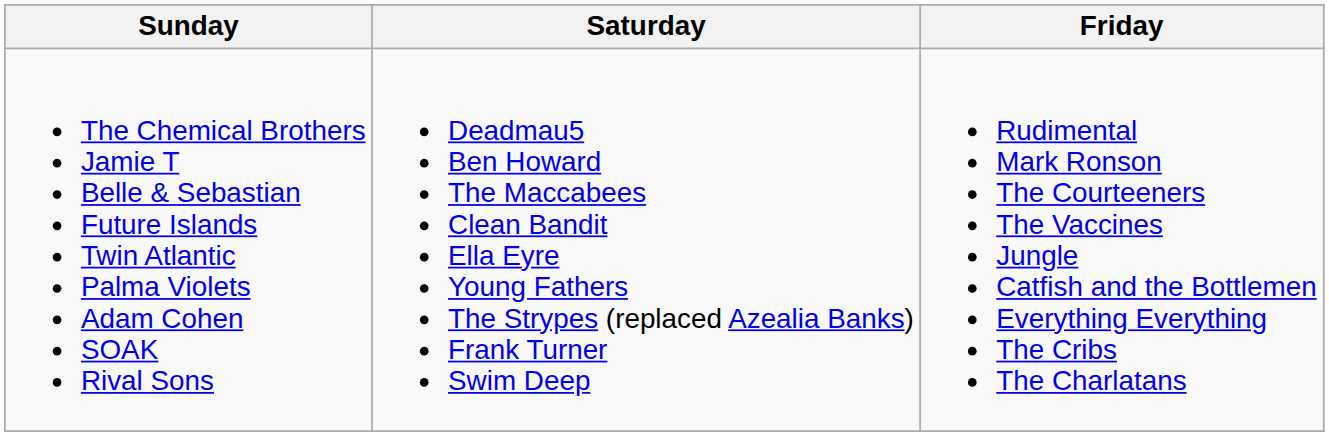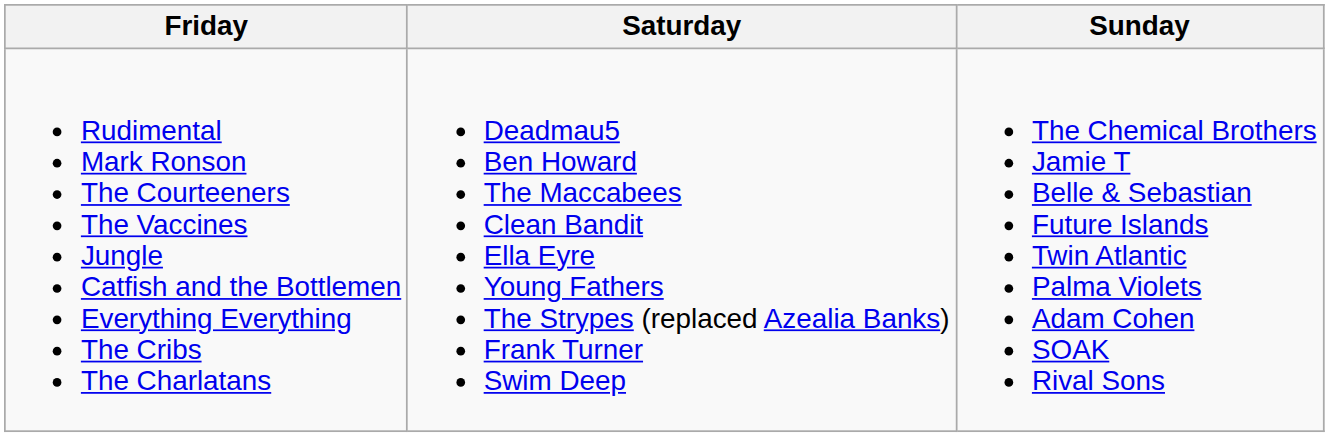columns swapped: (1122, 26) <-> (188, 26)
